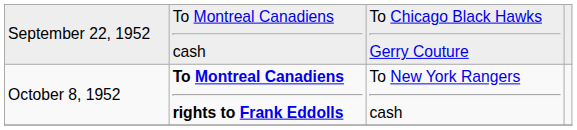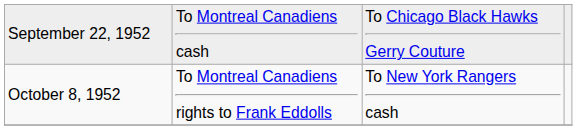(267, 94) bold -> (267, 94) normal
